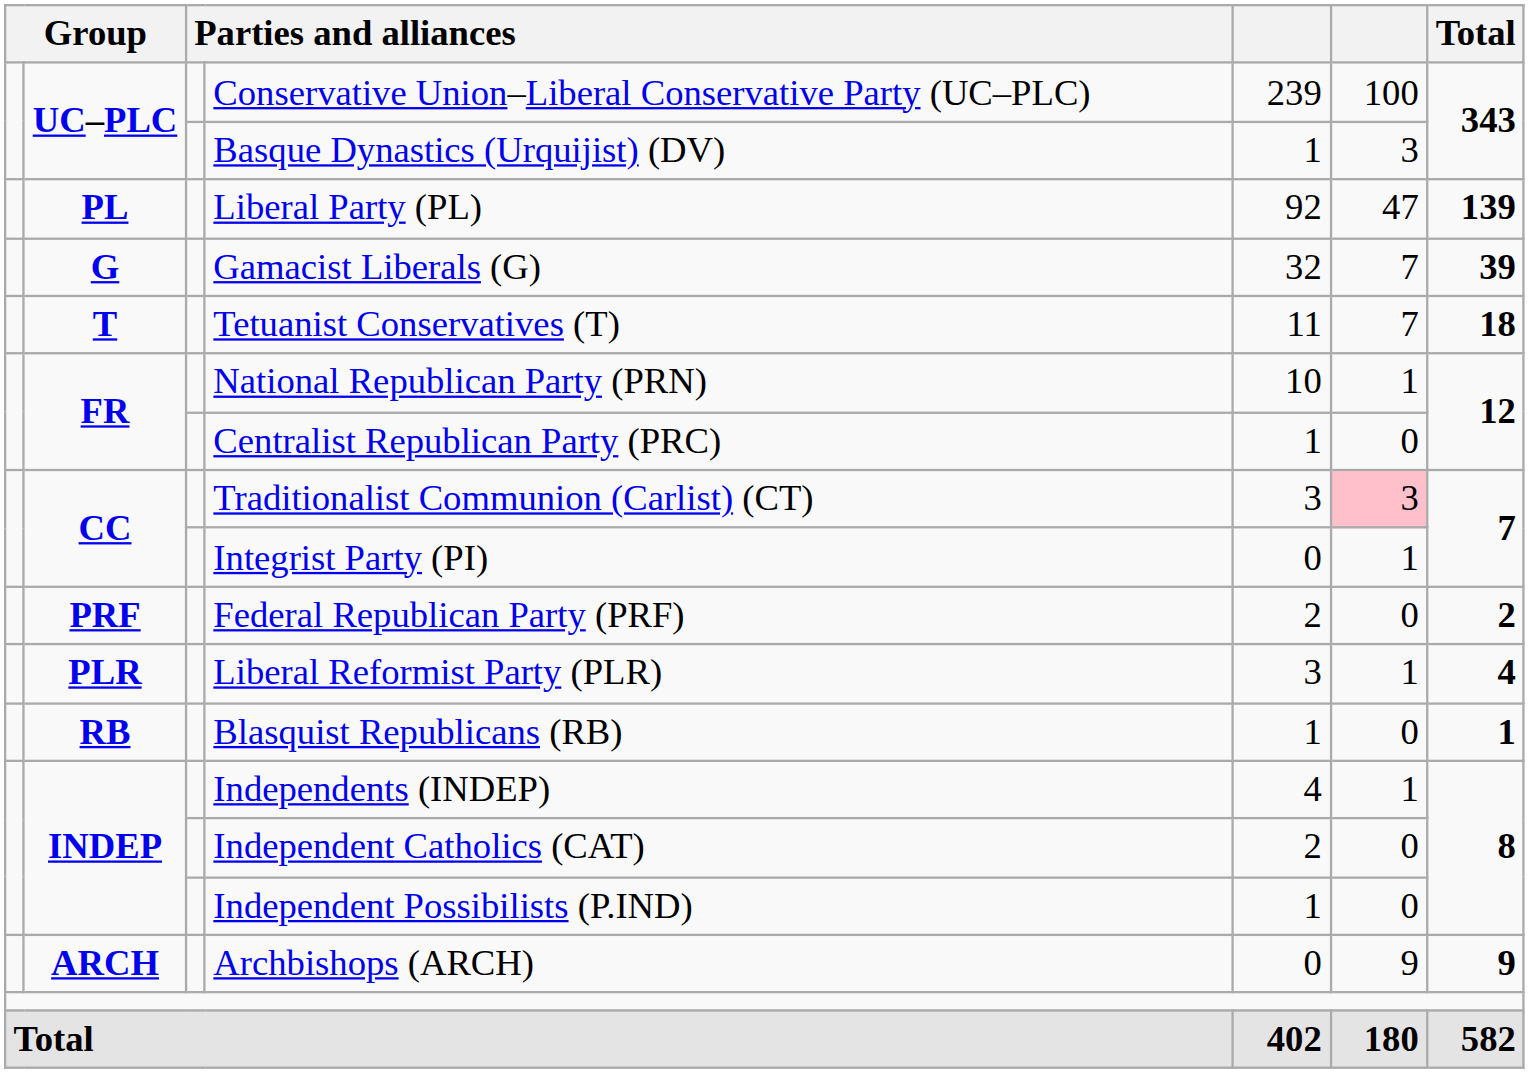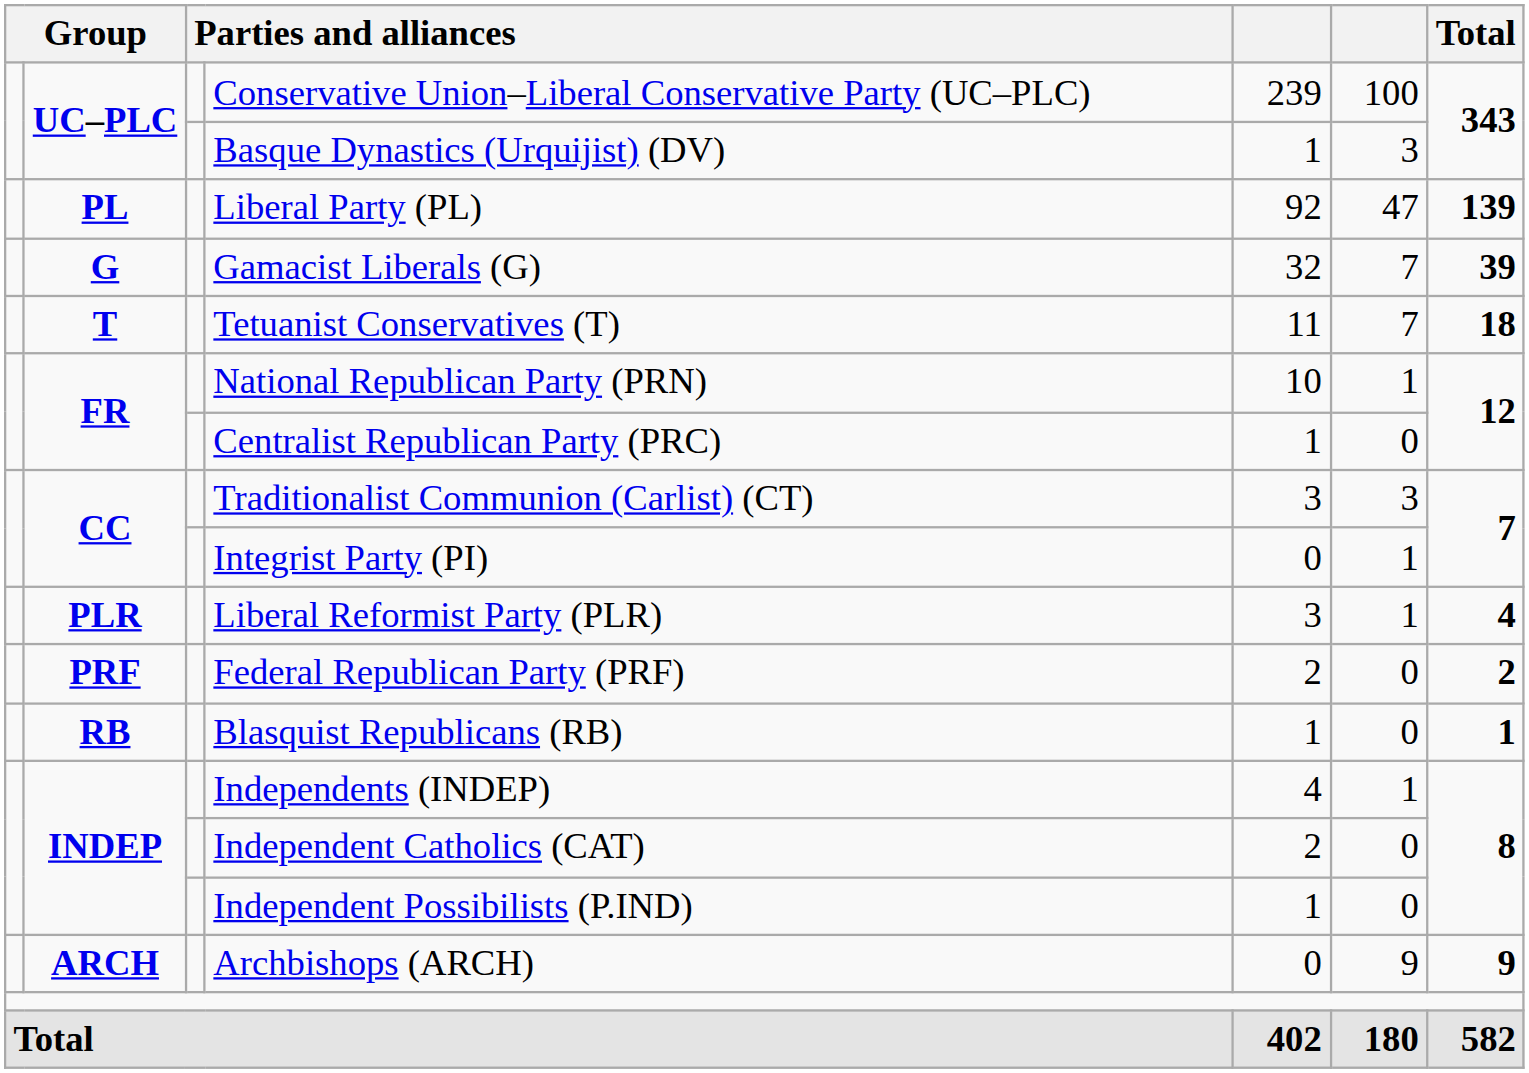(1410, 498) pink background -> (1410, 498) no background
rows swapped: (438, 672) <-> (449, 614)
